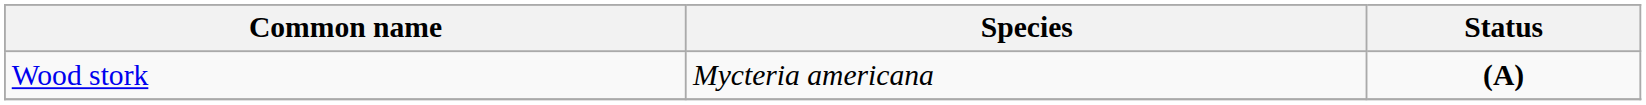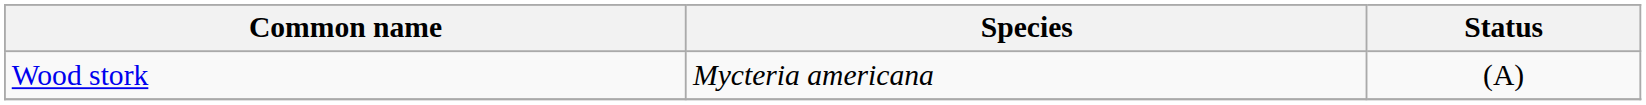(1504, 74) bold -> (1504, 74) normal
